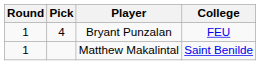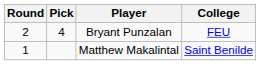(26, 32) 1 -> (26, 32) 2
